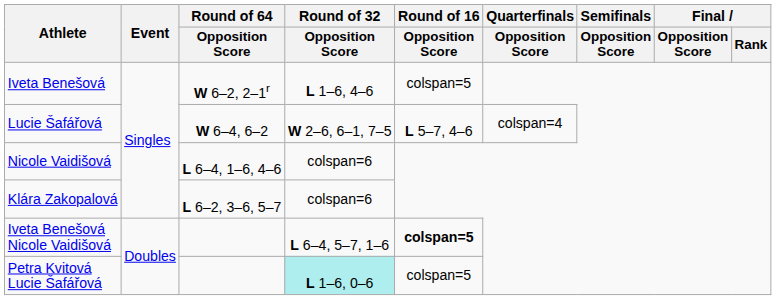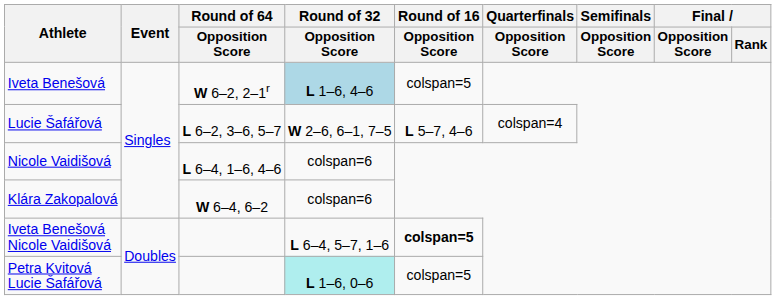(340, 92) no background -> (340, 92) lightblue background
(232, 131) W 6–4, 6–2 -> (232, 131) L 6–2, 3–6, 5–7
(232, 207) L 6–2, 3–6, 5–7 -> (232, 207) W 6–4, 6–2
